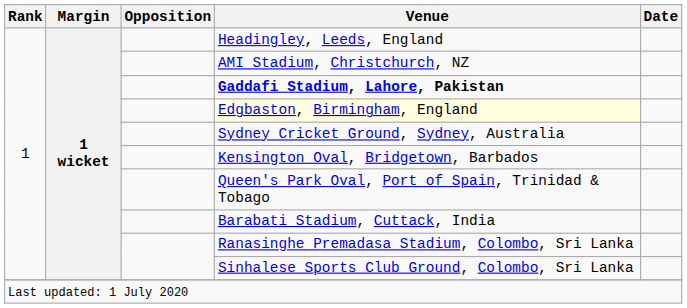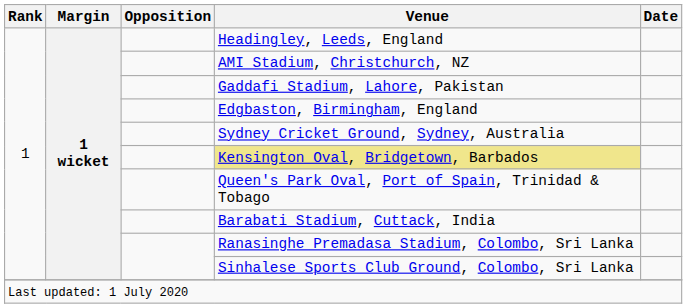(361, 87) bold -> (361, 87) normal
(348, 110) lightyellow background -> (348, 110) no background
(378, 157) no background -> (378, 157) khaki background
